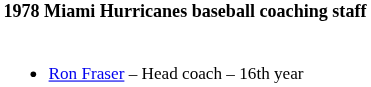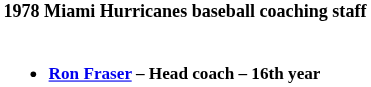(185, 74) normal -> (185, 74) bold
